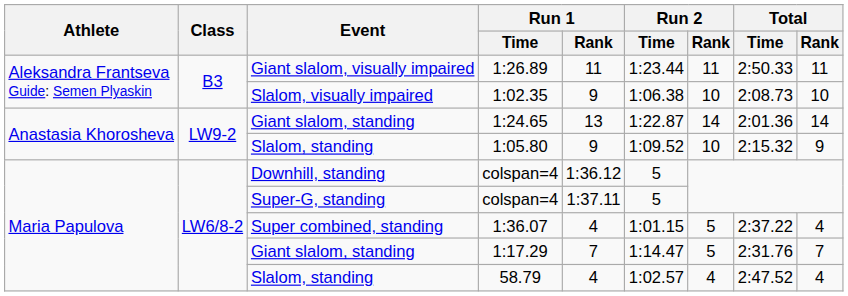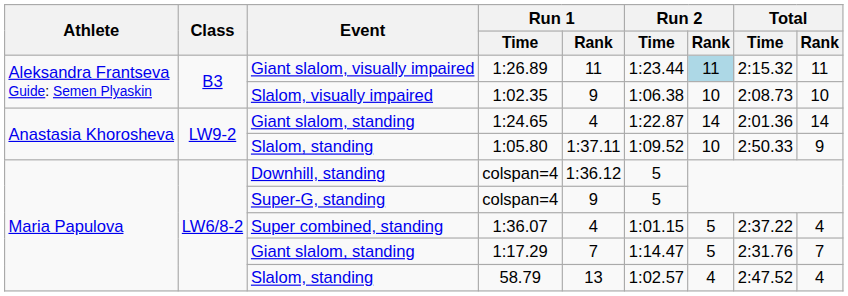(711, 69) no background -> (711, 69) lightblue background
(765, 69) 2:50.33 -> (765, 69) 2:15.32
(593, 121) 13 -> (593, 121) 4
(593, 147) 9 -> (593, 147) 1:37.11
(765, 147) 2:15.32 -> (765, 147) 2:50.33
(593, 200) 1:37.11 -> (593, 200) 9
(593, 278) 4 -> (593, 278) 13
